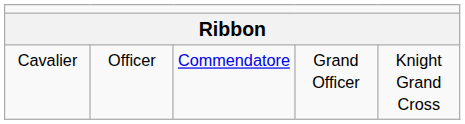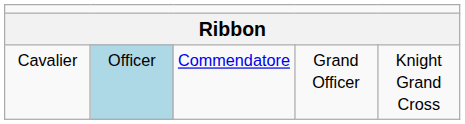(132, 61) no background -> (132, 61) lightblue background
